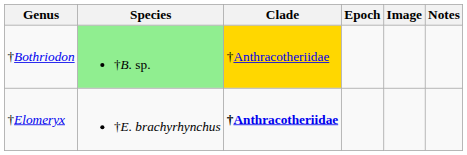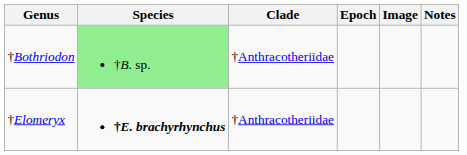(278, 56) gold background -> (283, 56) no background
(151, 127) normal -> (153, 127) bold
(282, 119) bold -> (283, 119) normal
